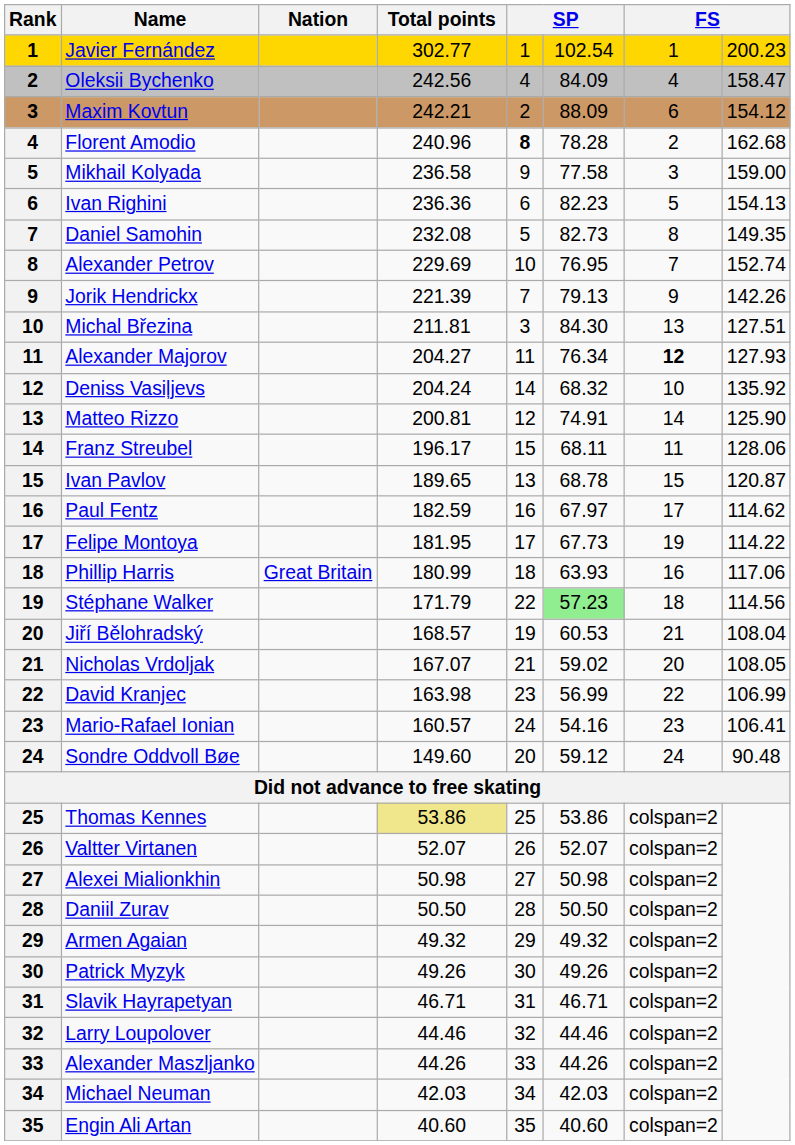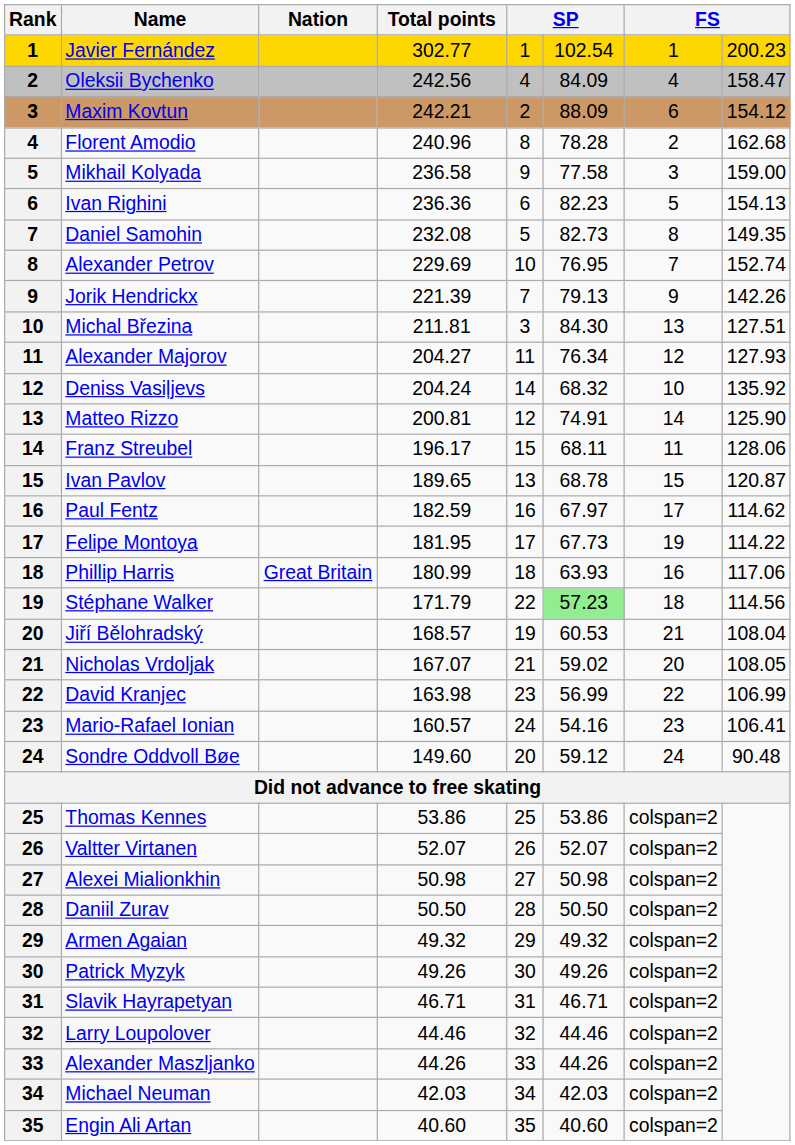(525, 142) bold -> (525, 142) normal
(673, 357) bold -> (673, 357) normal
(442, 818) khaki background -> (442, 818) no background
